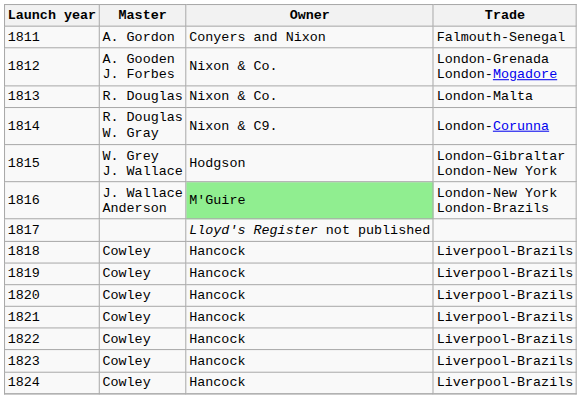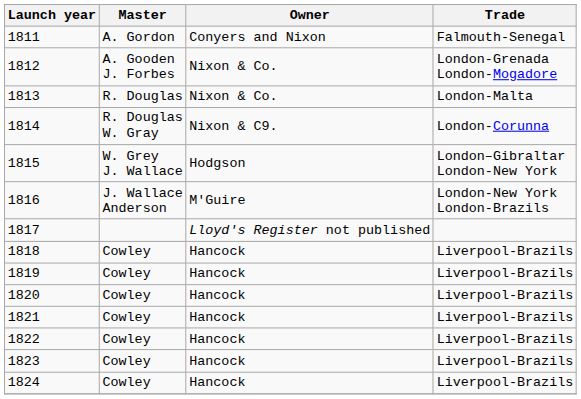(217, 200) lightgreen background -> (217, 200) no background
